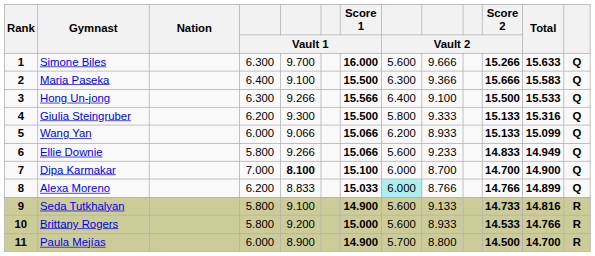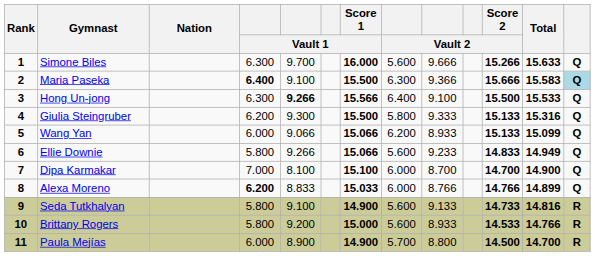(260, 80) normal -> (260, 80) bold
(577, 80) no background -> (577, 80) lightblue background
(301, 98) normal -> (301, 98) bold
(301, 170) bold -> (301, 170) normal
(260, 188) normal -> (260, 188) bold
(402, 188) paleturquoise background -> (402, 188) no background
